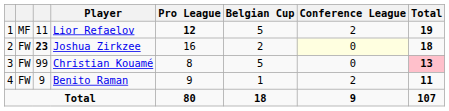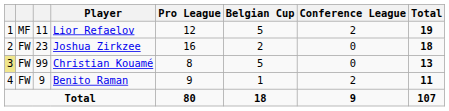(189, 30) bold -> (189, 30) normal
(42, 47) bold -> (42, 47) normal
(353, 47) lightyellow background -> (353, 47) no background
(10, 64) no background -> (10, 64) khaki background
(427, 64) pink background -> (427, 64) no background
